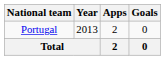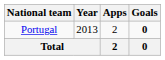(145, 30) normal -> (145, 30) bold
